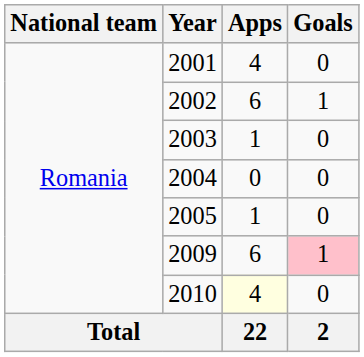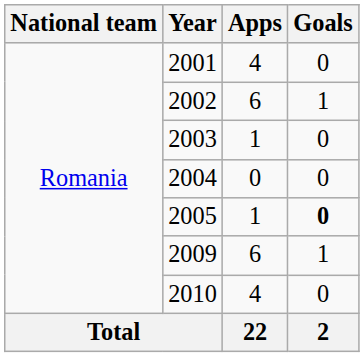(323, 216) normal -> (323, 216) bold
(323, 255) pink background -> (323, 255) no background
(255, 293) lightyellow background -> (255, 293) no background
